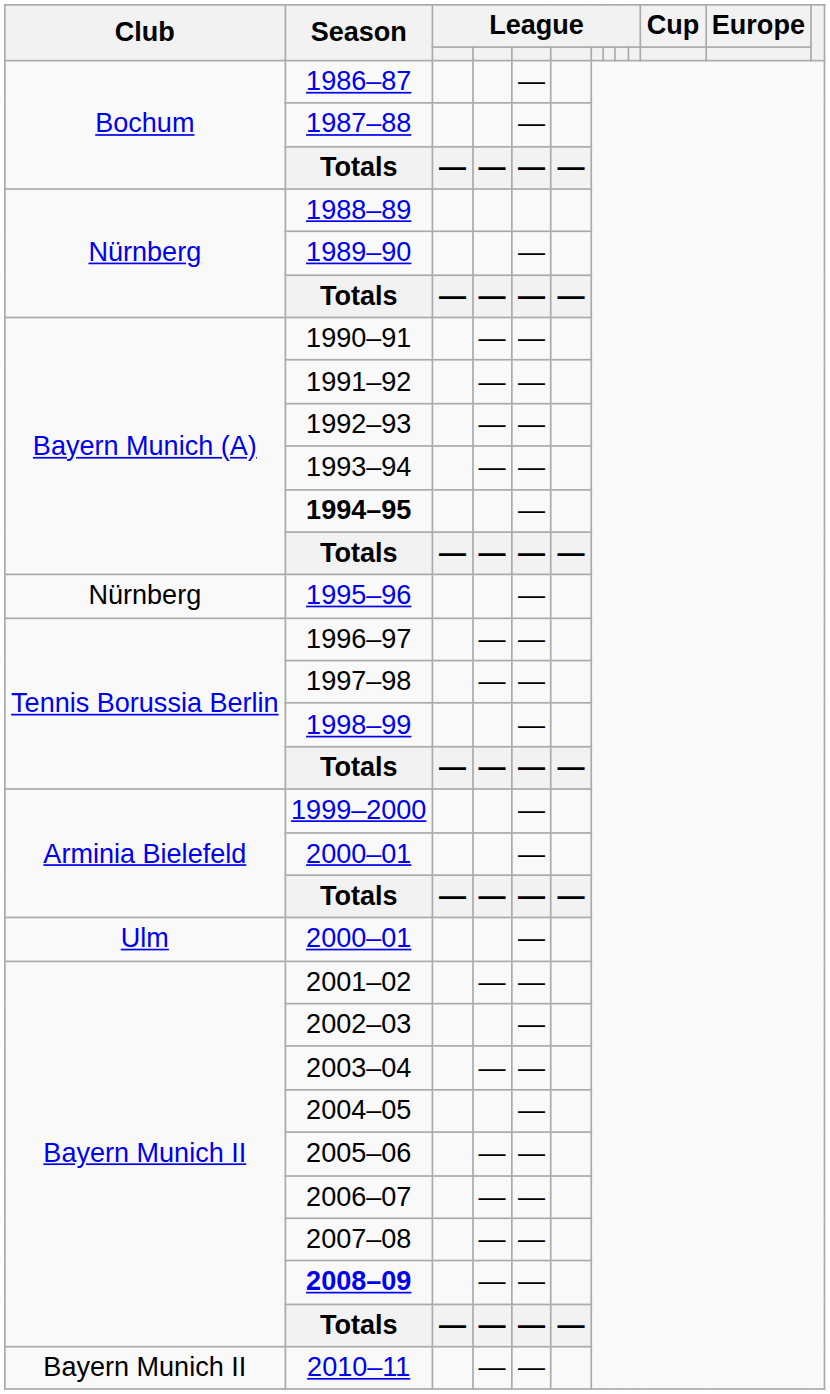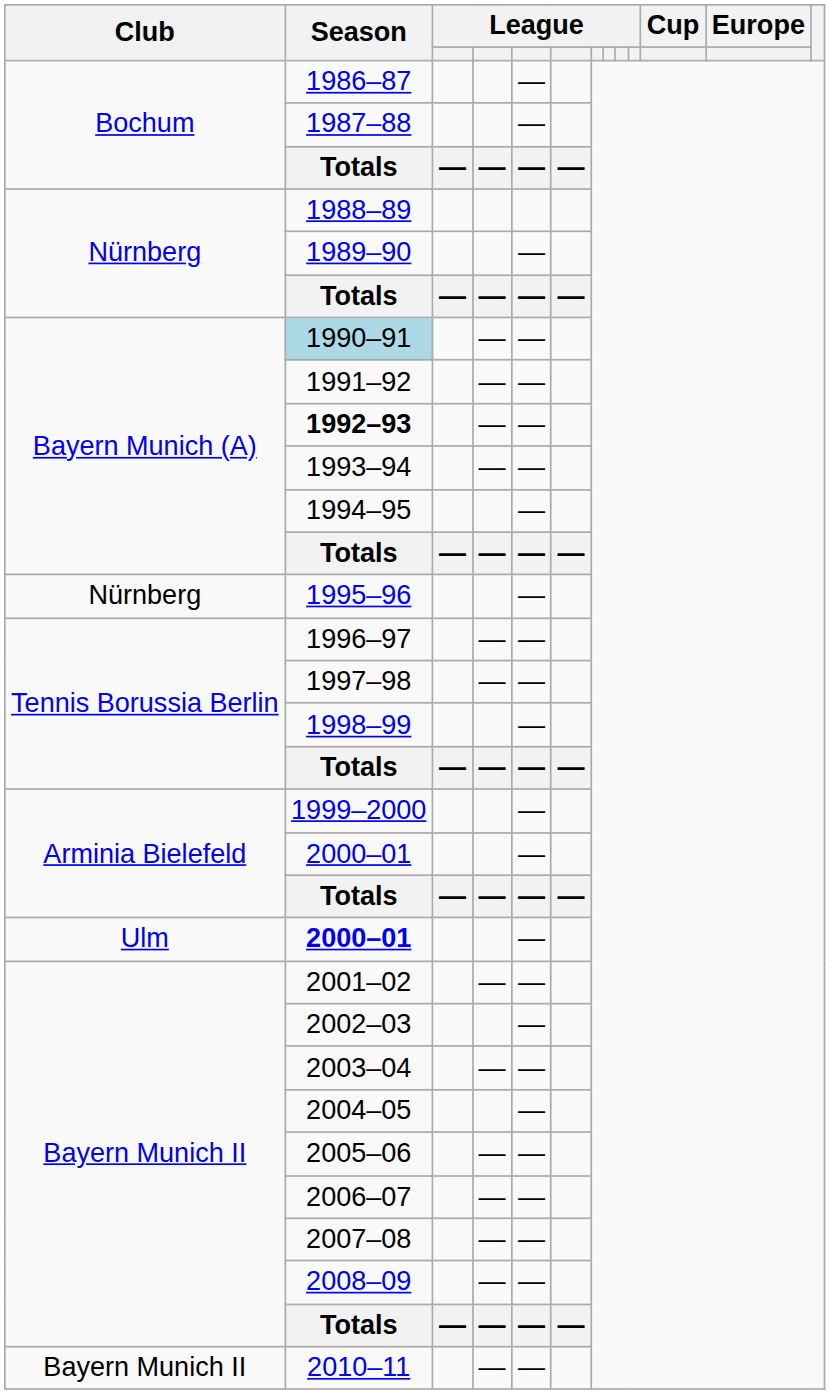(359, 338) no background -> (359, 338) lightblue background
(359, 424) normal -> (359, 424) bold
(359, 510) bold -> (359, 510) normal
(359, 938) normal -> (359, 938) bold
(359, 1282) bold -> (359, 1282) normal
